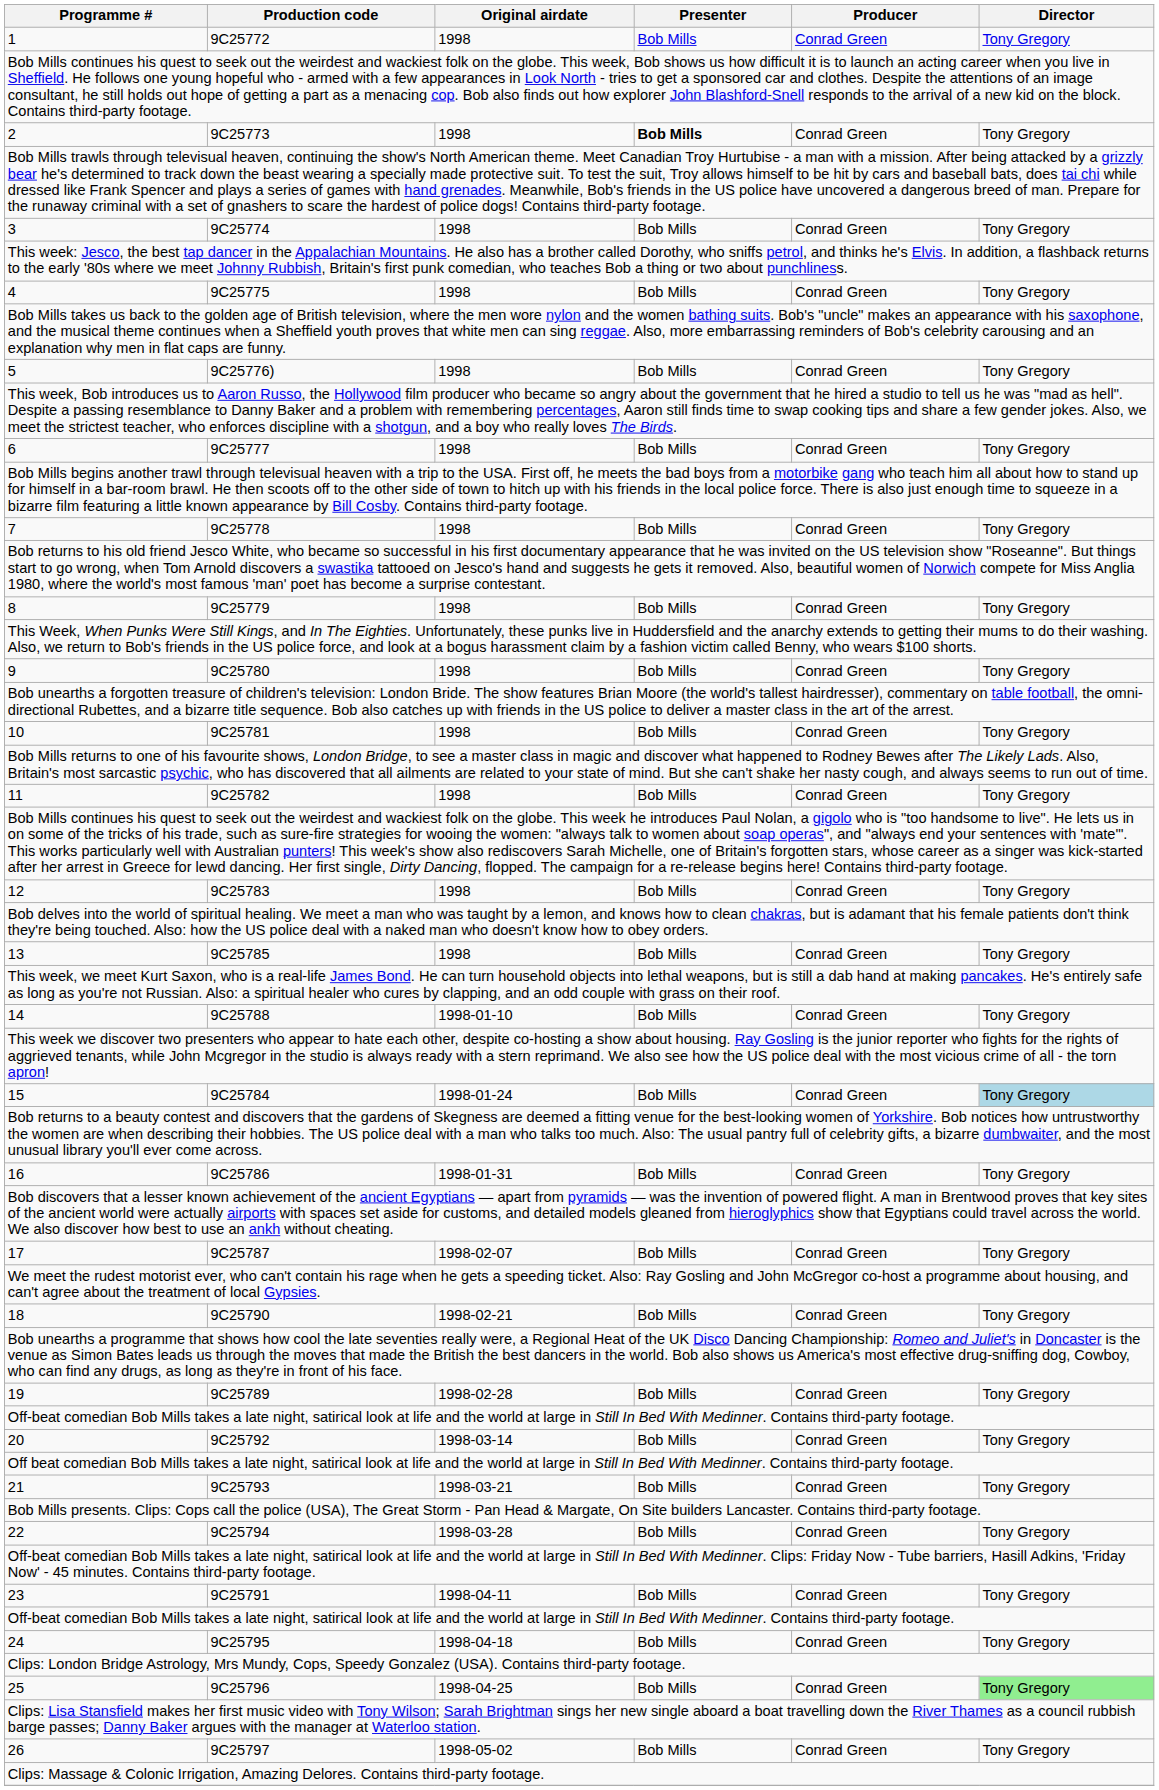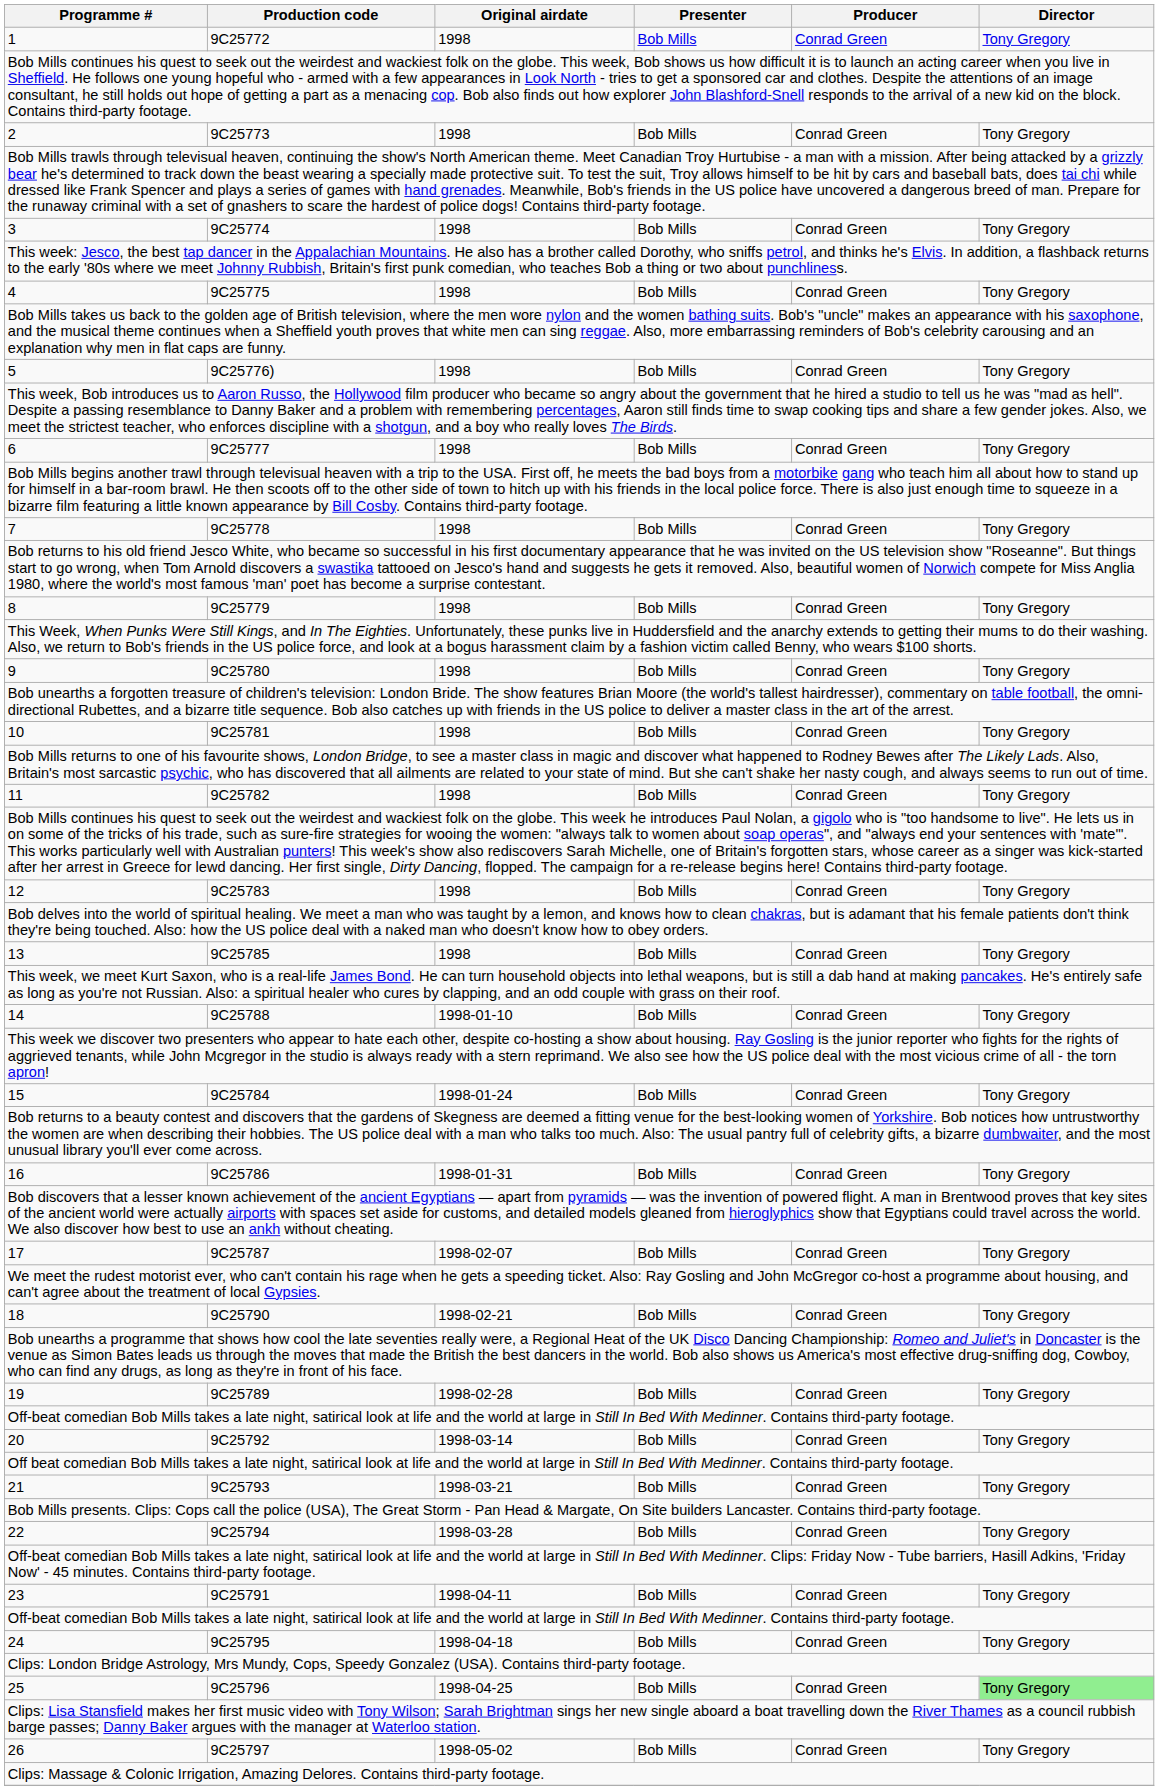(670, 134) bold -> (667, 134) normal
(1026, 1095) lightblue background -> (1026, 1095) no background
